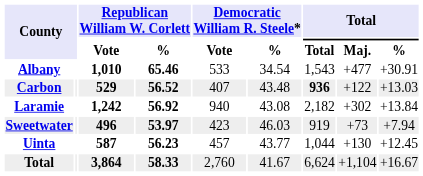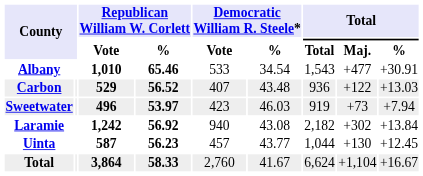(320, 88) bold -> (320, 88) normal
rows swapped: (39, 106) <-> (39, 125)
